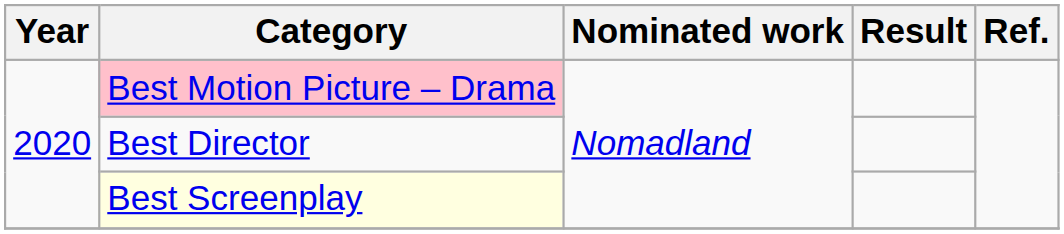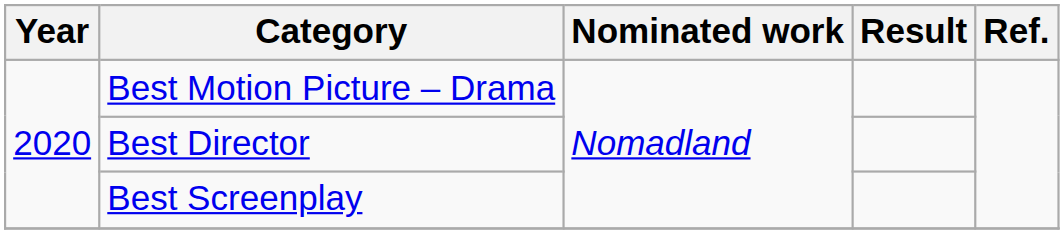(331, 87) pink background -> (331, 87) no background
(235, 198) lightyellow background -> (235, 198) no background
